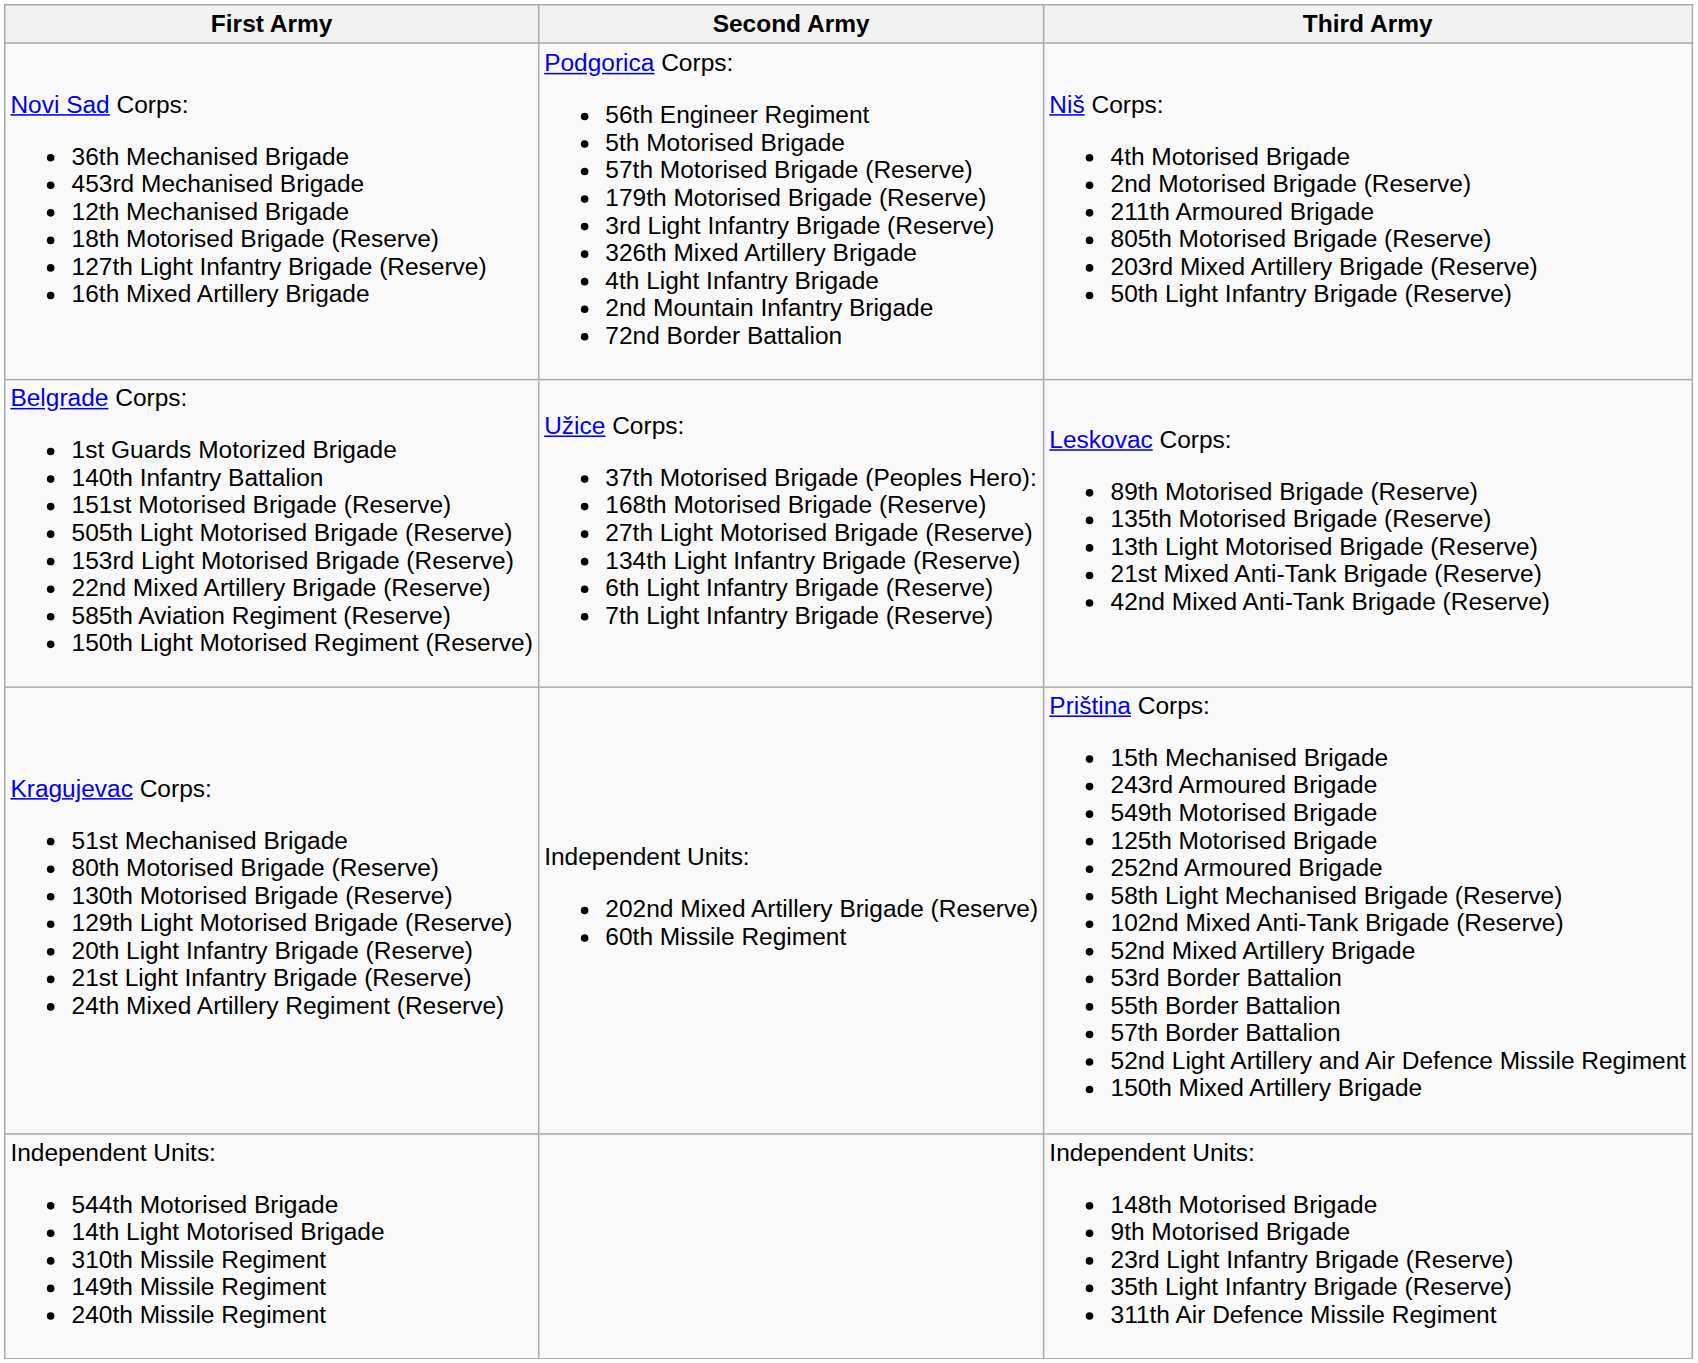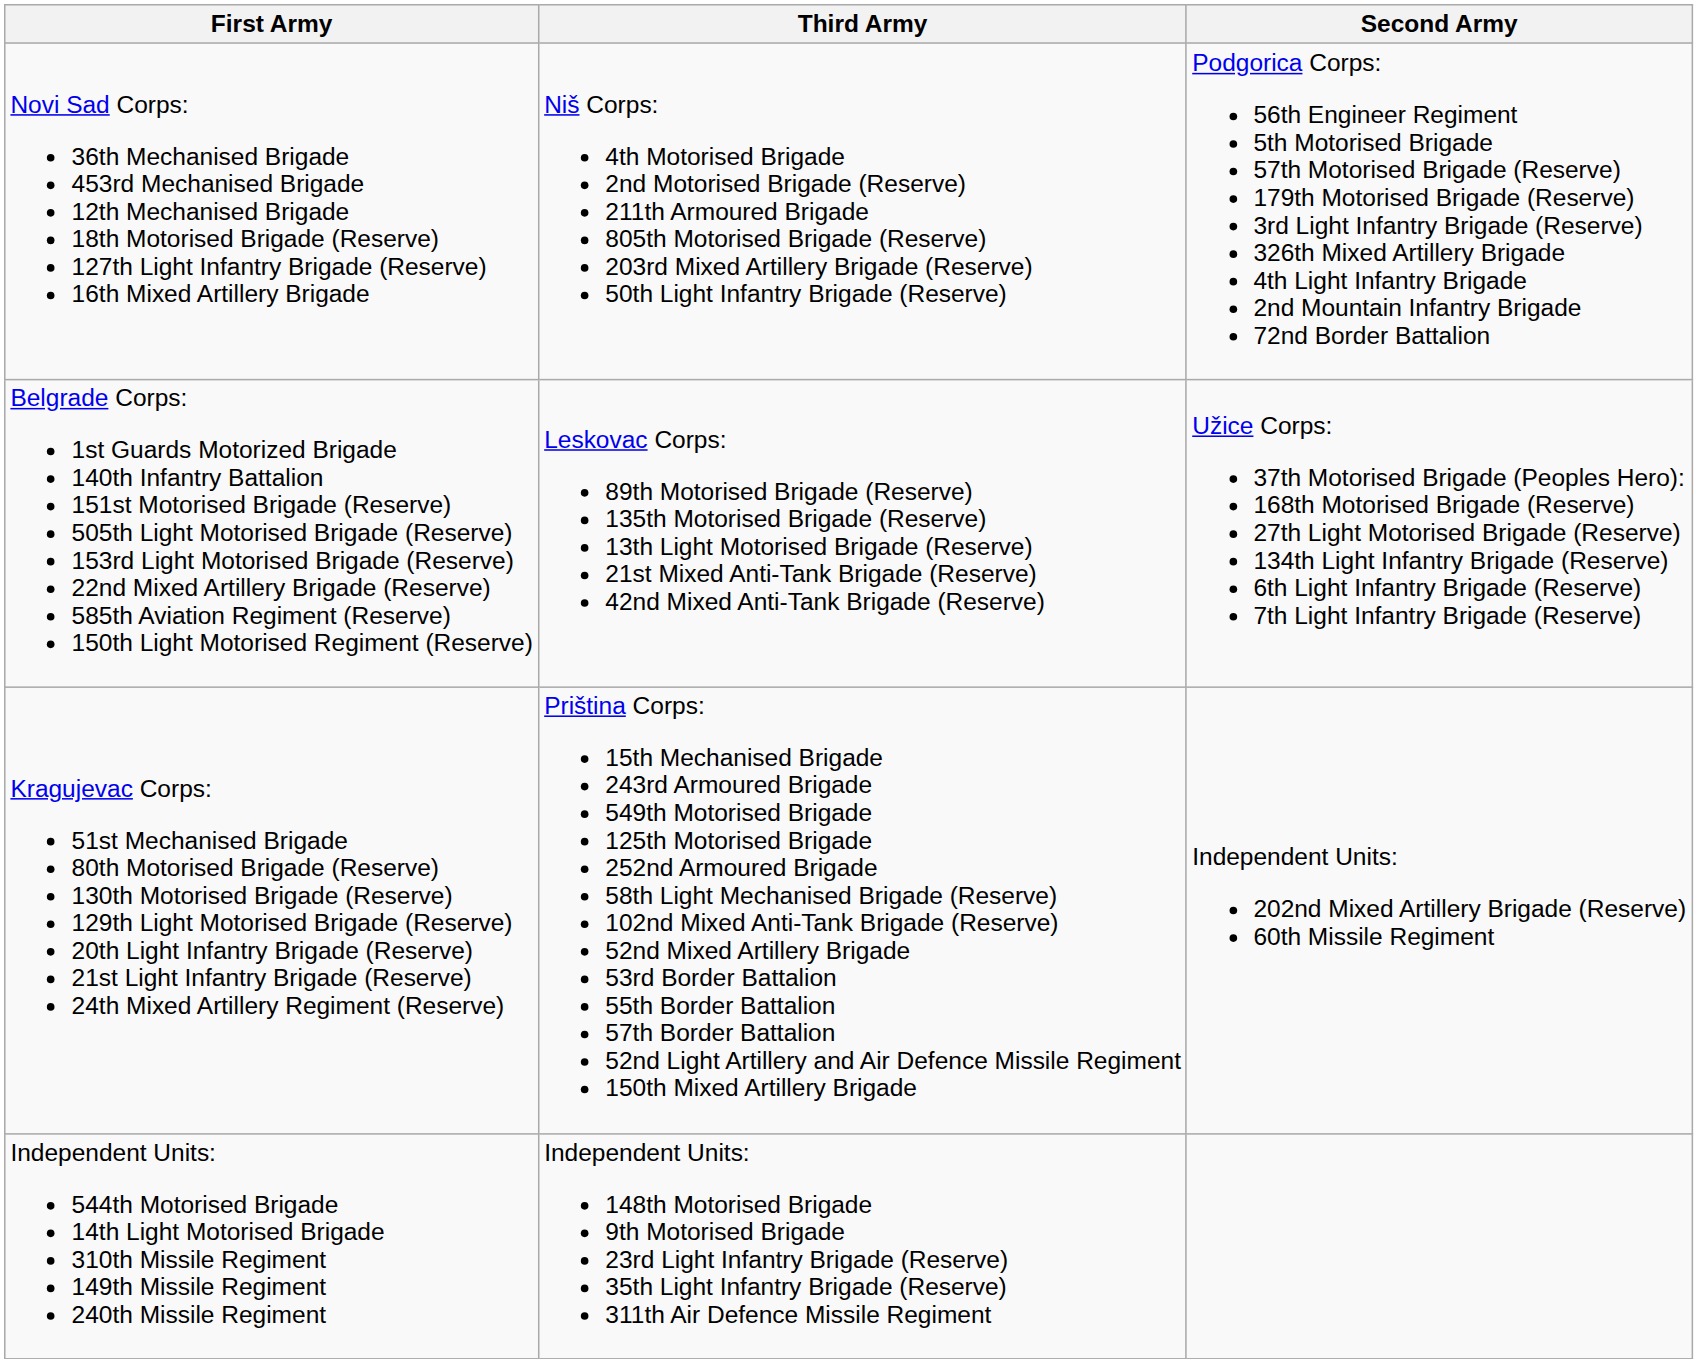columns swapped: (791, 23) <-> (1368, 23)
